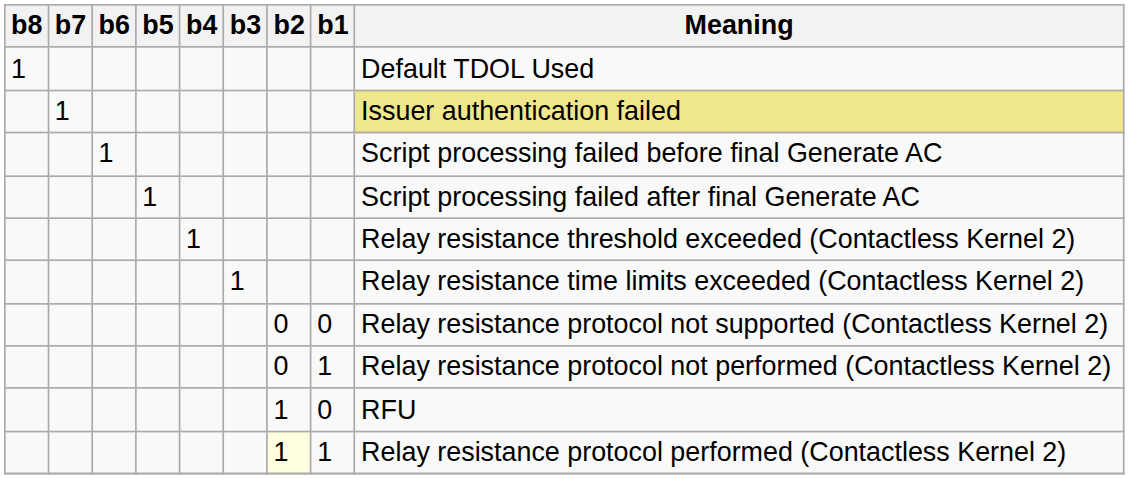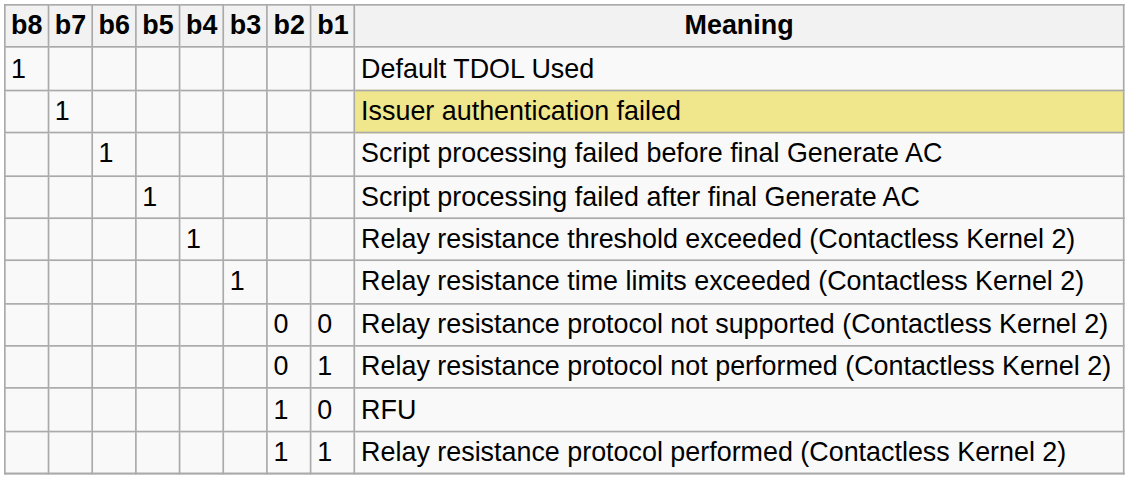(281, 452) lightyellow background -> (281, 452) no background
